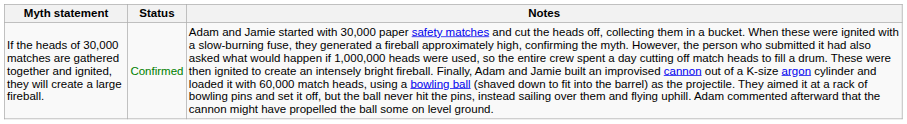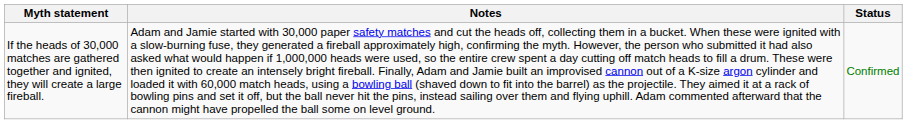columns swapped: (157, 13) <-> (544, 13)
